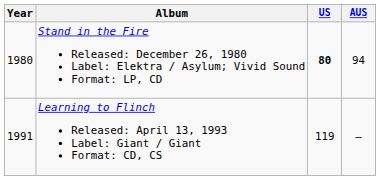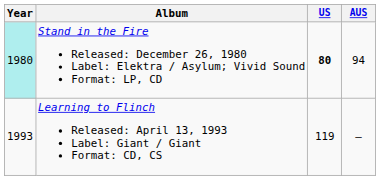(20, 60) no background -> (20, 60) paleturquoise background
(20, 137) 1991 -> (20, 137) 1993
